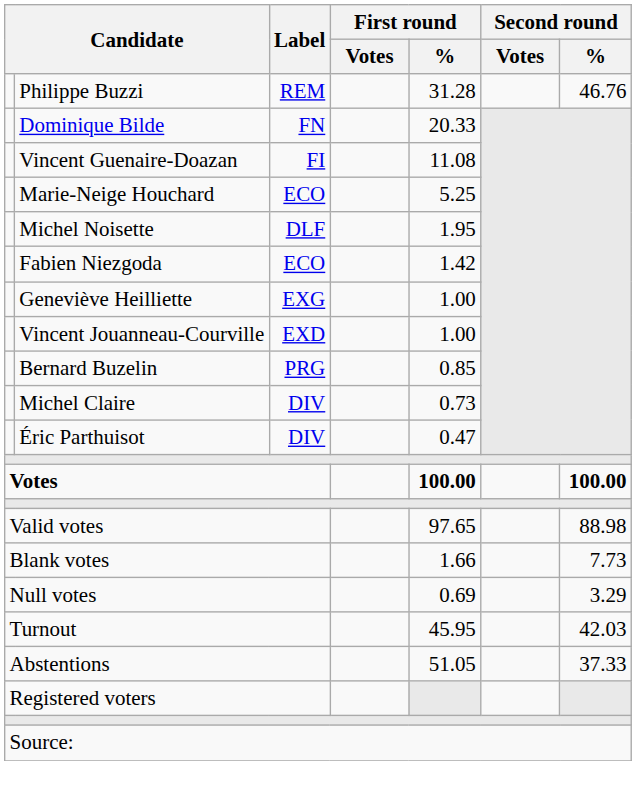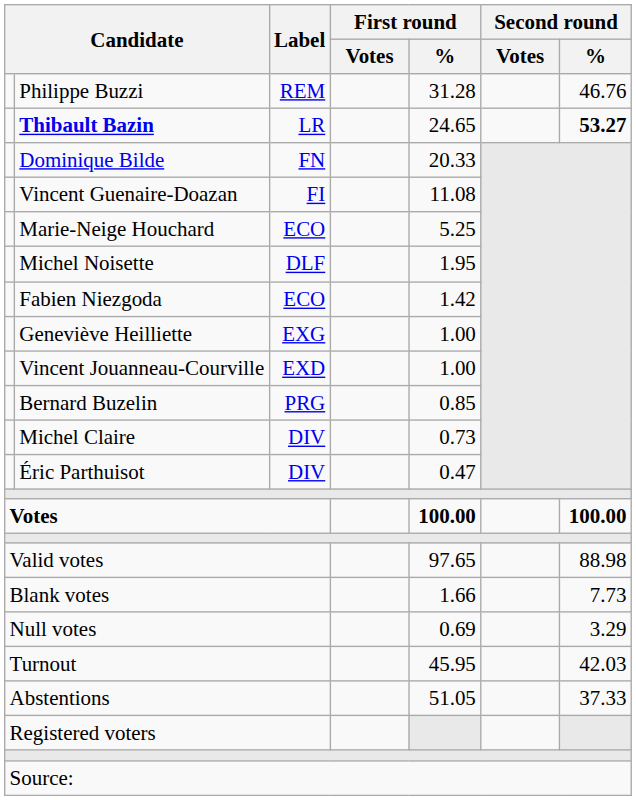+ row: (87, 125)
